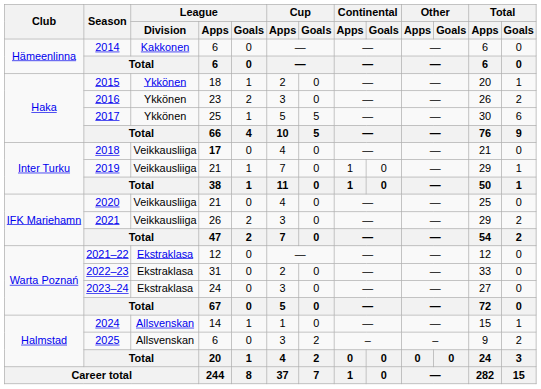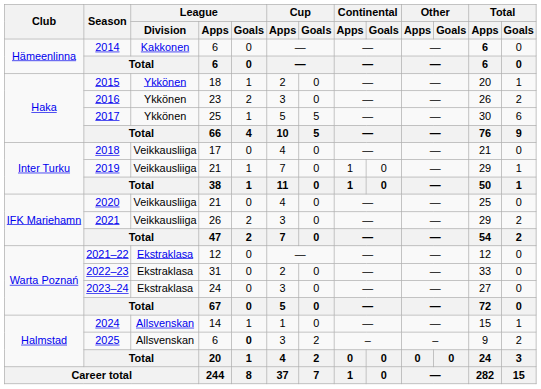(485, 47) normal -> (485, 47) bold
(215, 151) bold -> (215, 151) normal
(249, 340) normal -> (249, 340) bold
